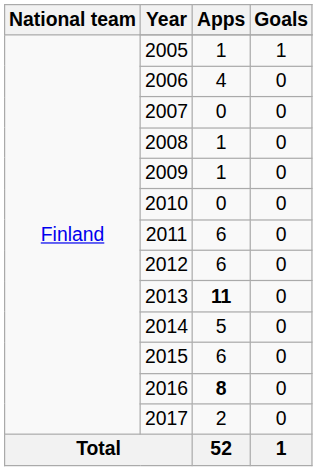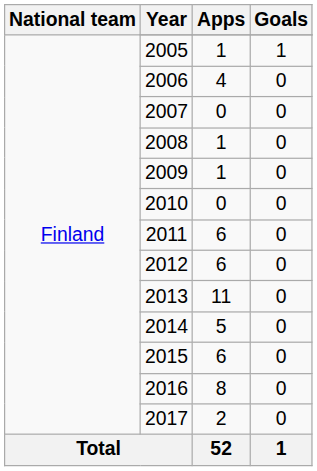(221, 296) bold -> (221, 296) normal
(221, 388) bold -> (221, 388) normal
